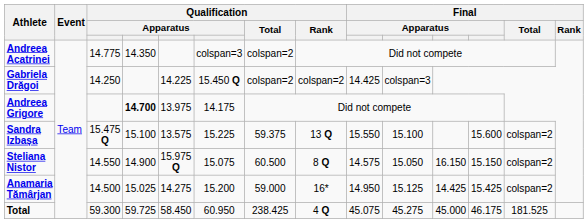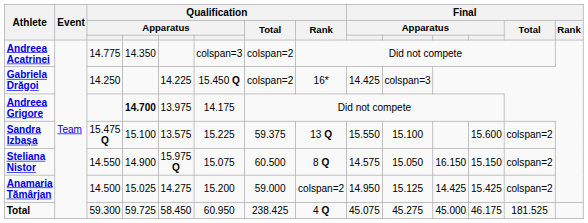(321, 81) colspan=2 -> (321, 81) 16*
(321, 189) 16* -> (321, 189) colspan=2
